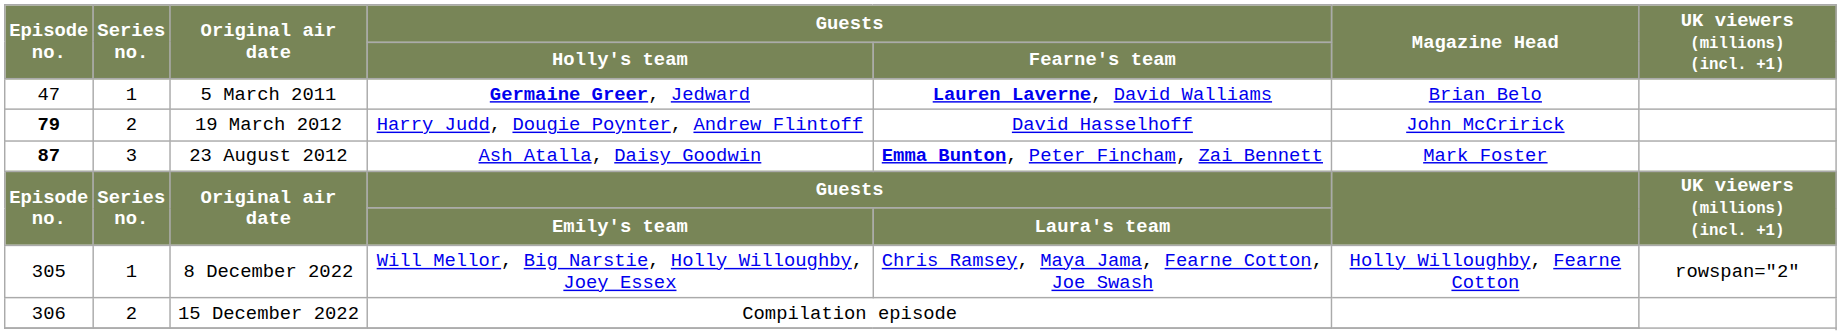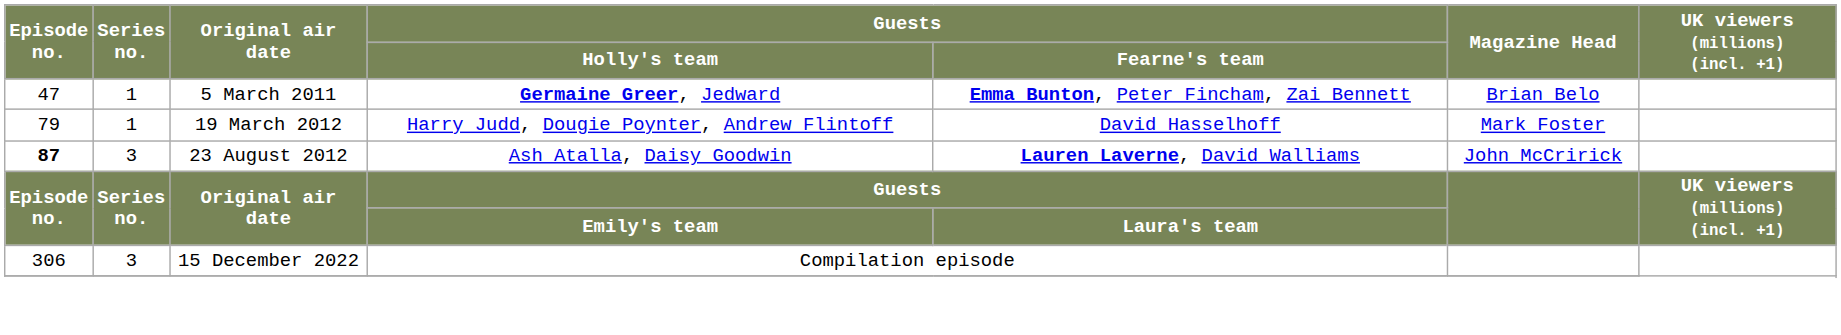(1102, 94) Lauren Laverne, David Walliams -> (1190, 94) Emma Bunton, Peter Fincham, Zai Bennett
(49, 125) bold -> (49, 125) normal
(131, 125) 2 -> (131, 125) 1
(1485, 125) John McCririck -> (1543, 125) Mark Foster
(1102, 156) Emma Bunton, Peter Fincham, Zai Bennett -> (1190, 156) Lauren Laverne, David Walliams
(1485, 156) Mark Foster -> (1543, 156) John McCririck
- row: (268, 272)
(131, 313) 2 -> (131, 261) 3
